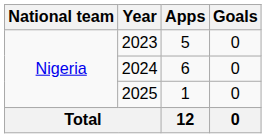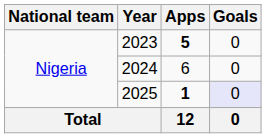(185, 42) normal -> (185, 42) bold
(185, 94) normal -> (185, 94) bold
(235, 94) no background -> (235, 94) lavender background
